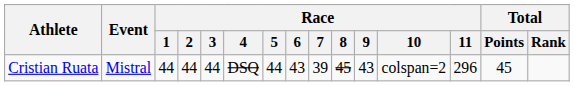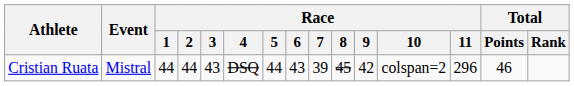(212, 68) 44 -> (212, 68) 43
(366, 68) 43 -> (366, 68) 42
(504, 68) 45 -> (504, 68) 46
